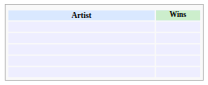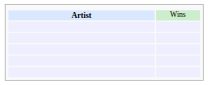(178, 15) bold -> (178, 15) normal
